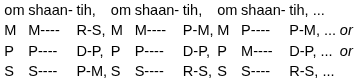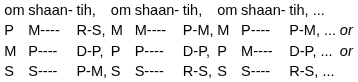(10, 30) M -> (9, 30) P
(9, 51) P -> (10, 51) M
